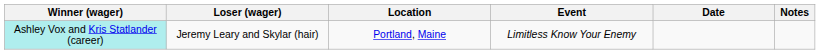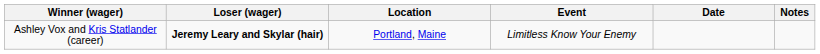(85, 35) paleturquoise background -> (85, 35) no background
(247, 35) normal -> (247, 35) bold
